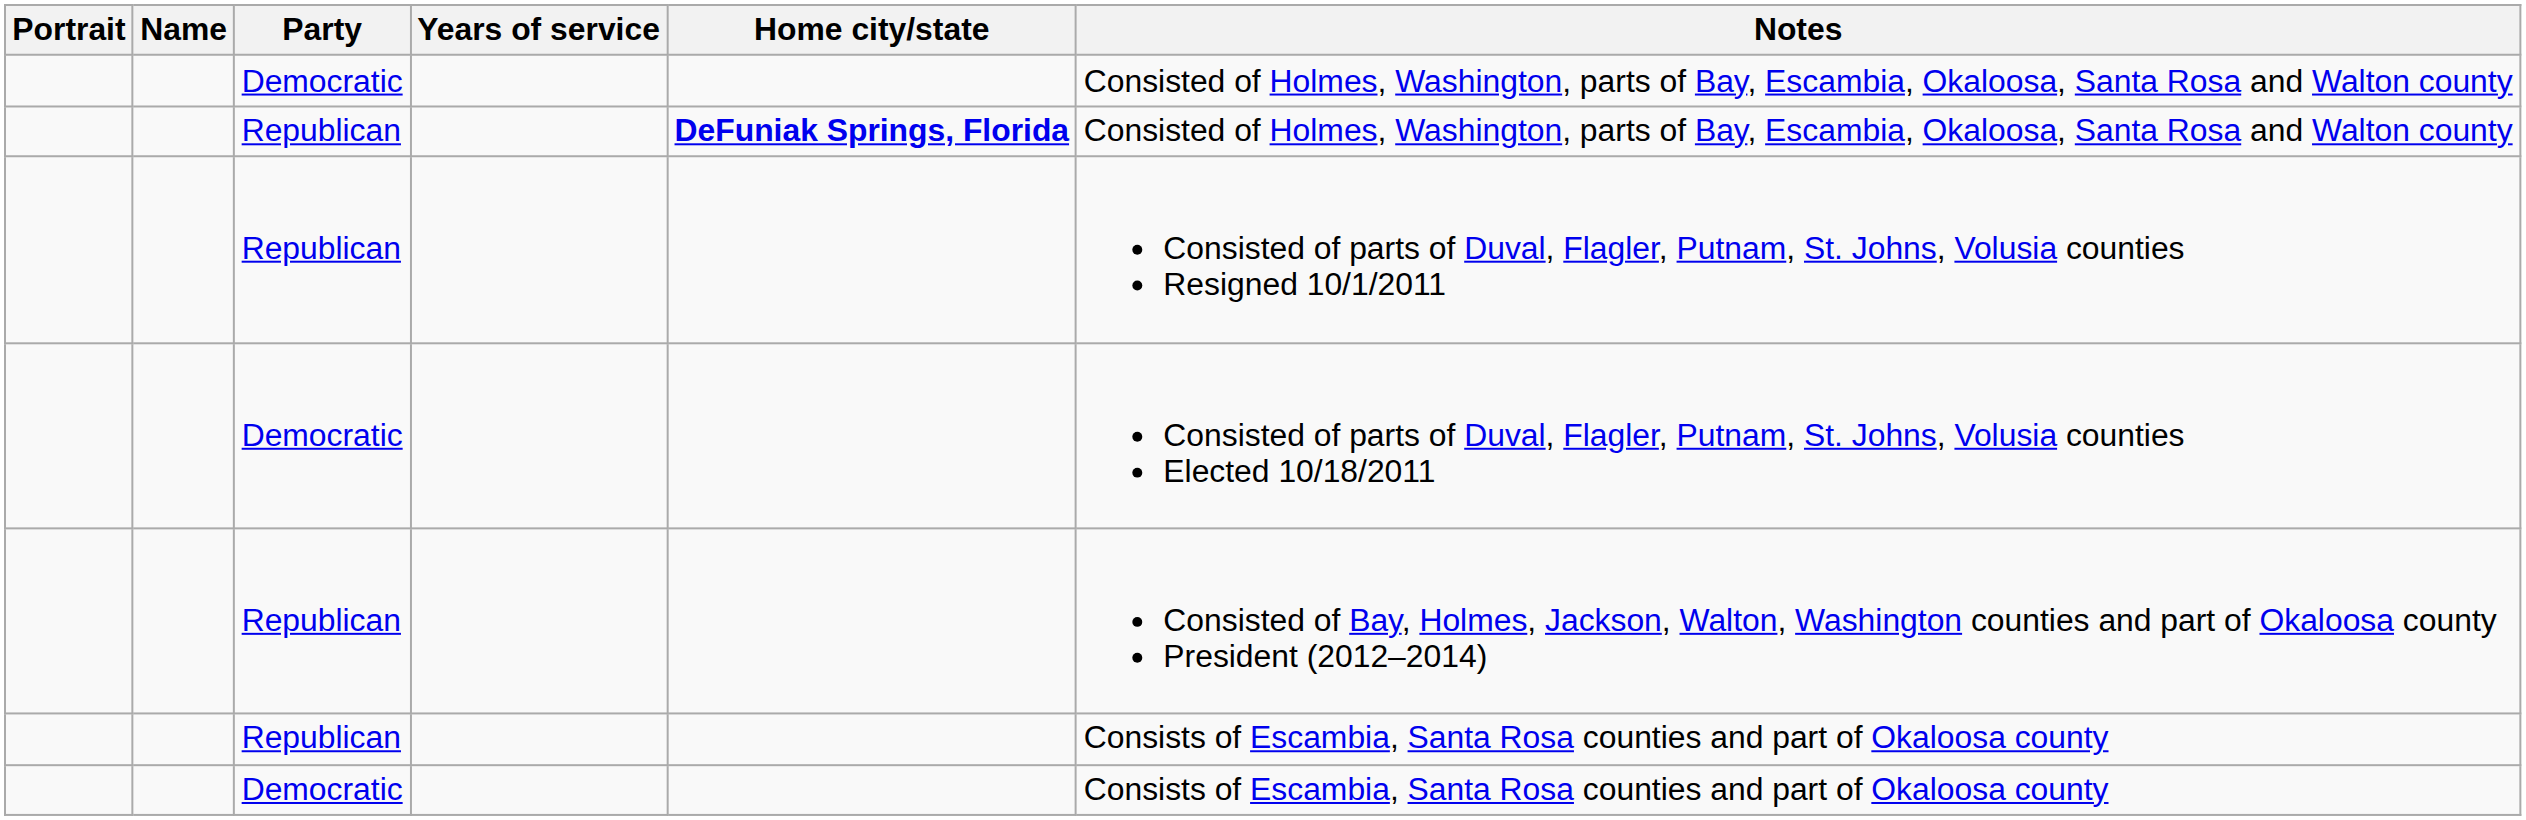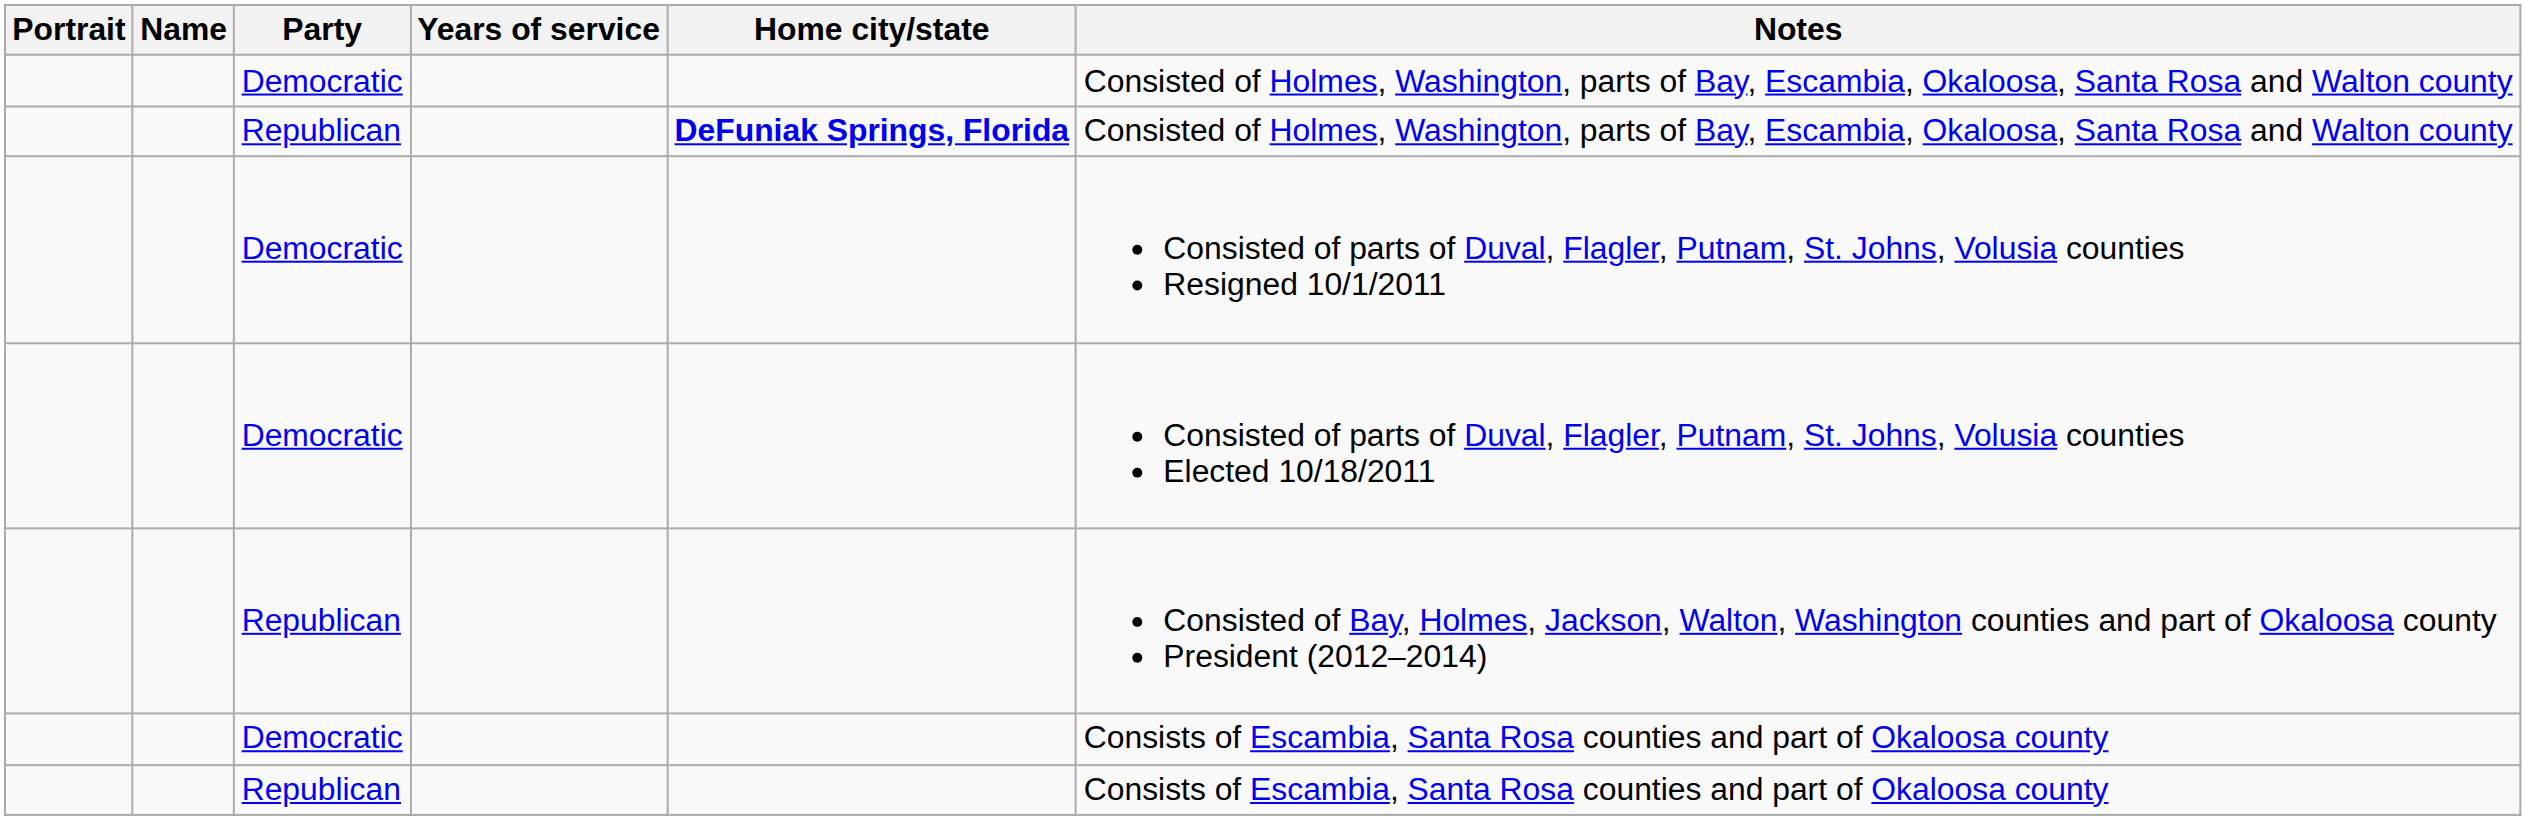(321, 248) Republican -> (322, 248) Democratic
(321, 738) Republican -> (322, 738) Democratic
(322, 789) Democratic -> (321, 789) Republican
